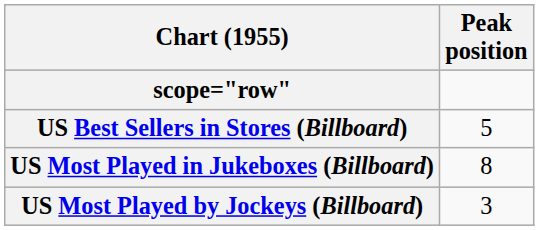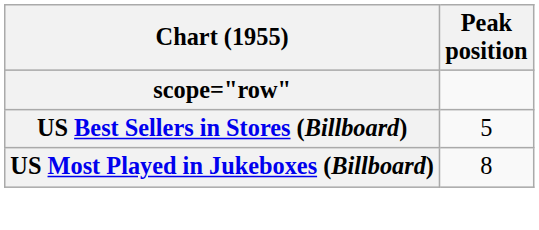- row: (222, 205)
